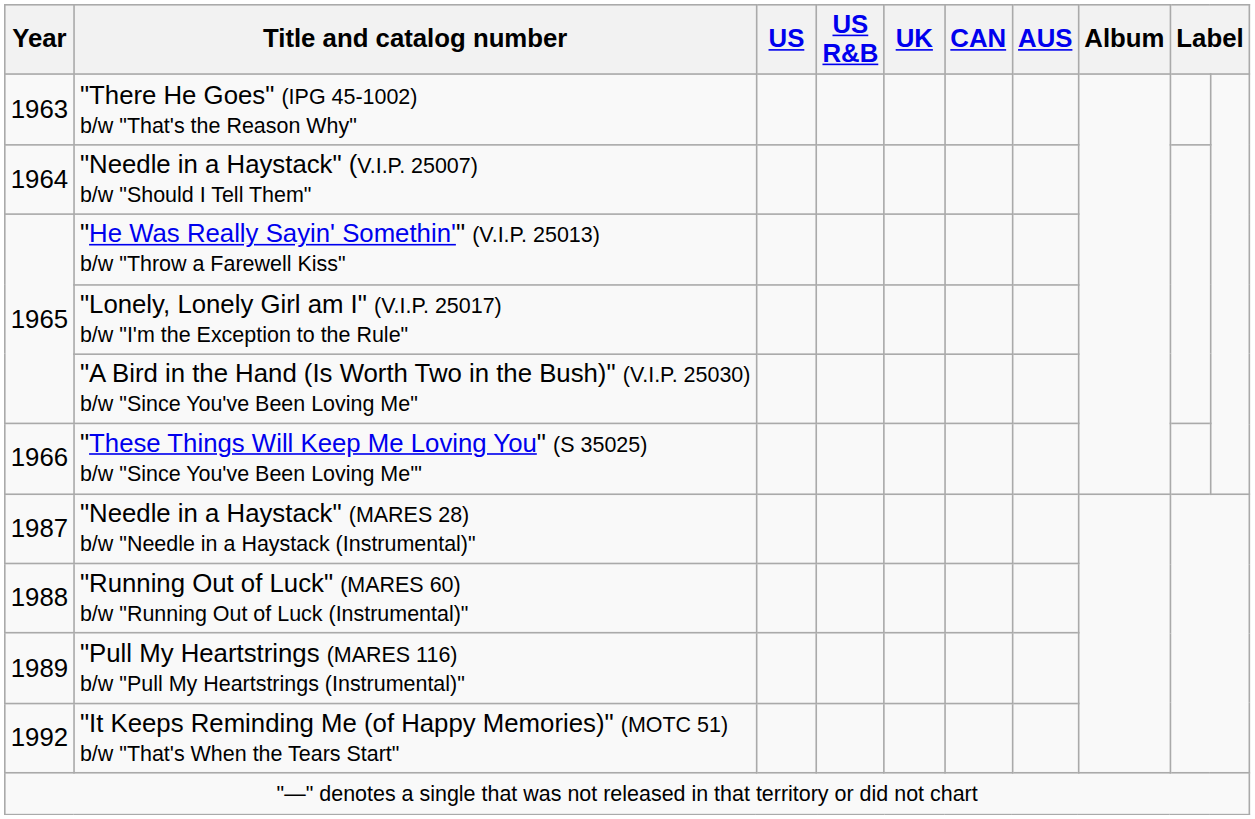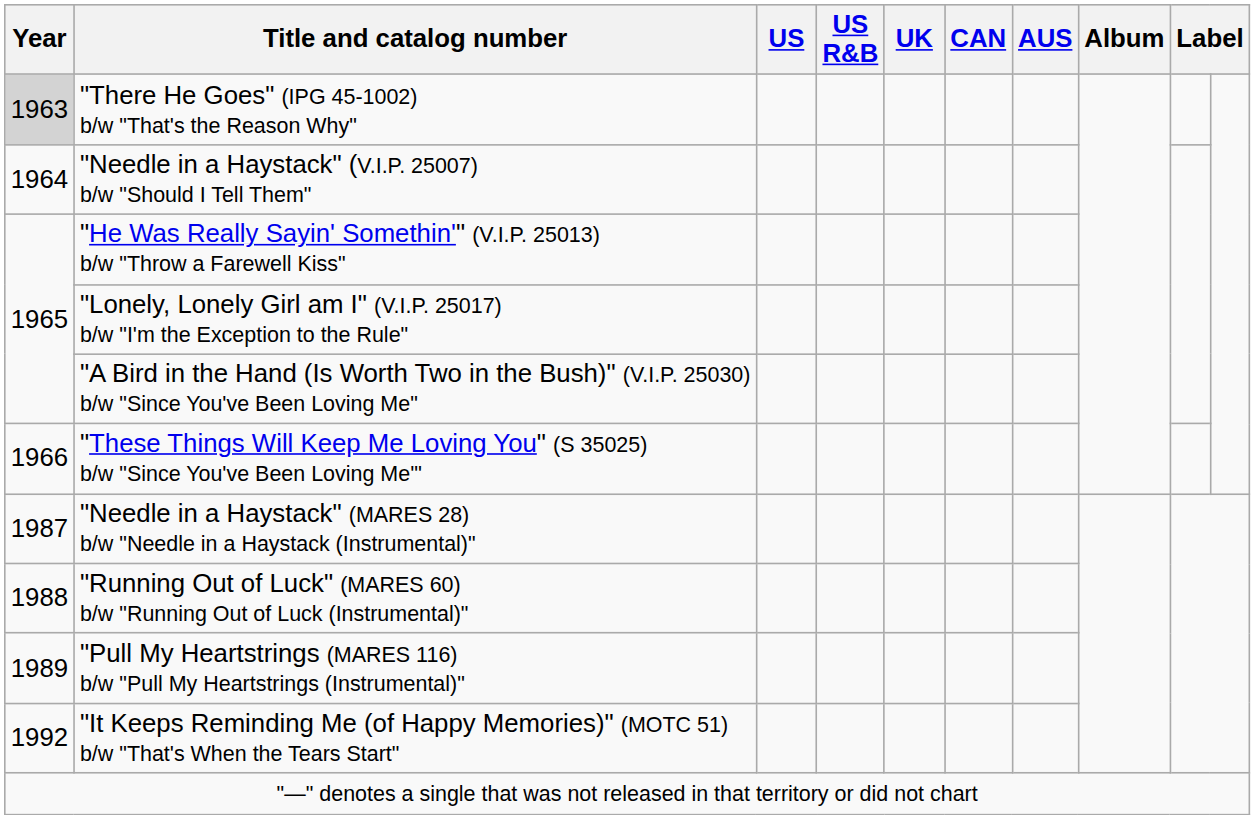(39, 109) no background -> (39, 109) lightgrey background
